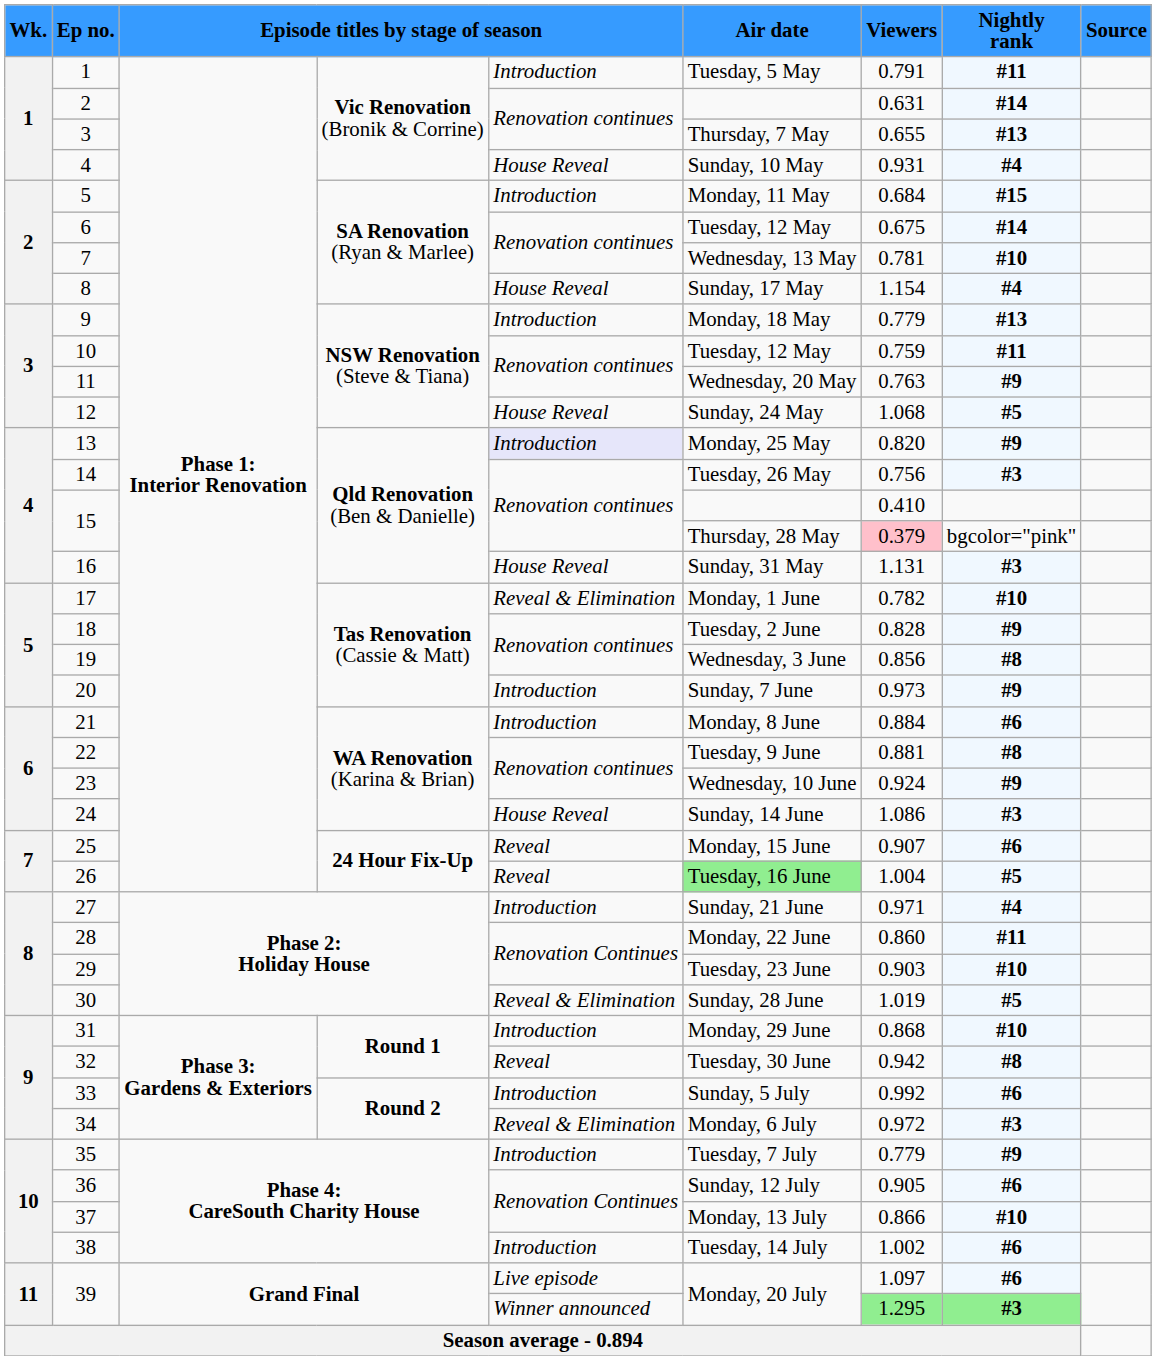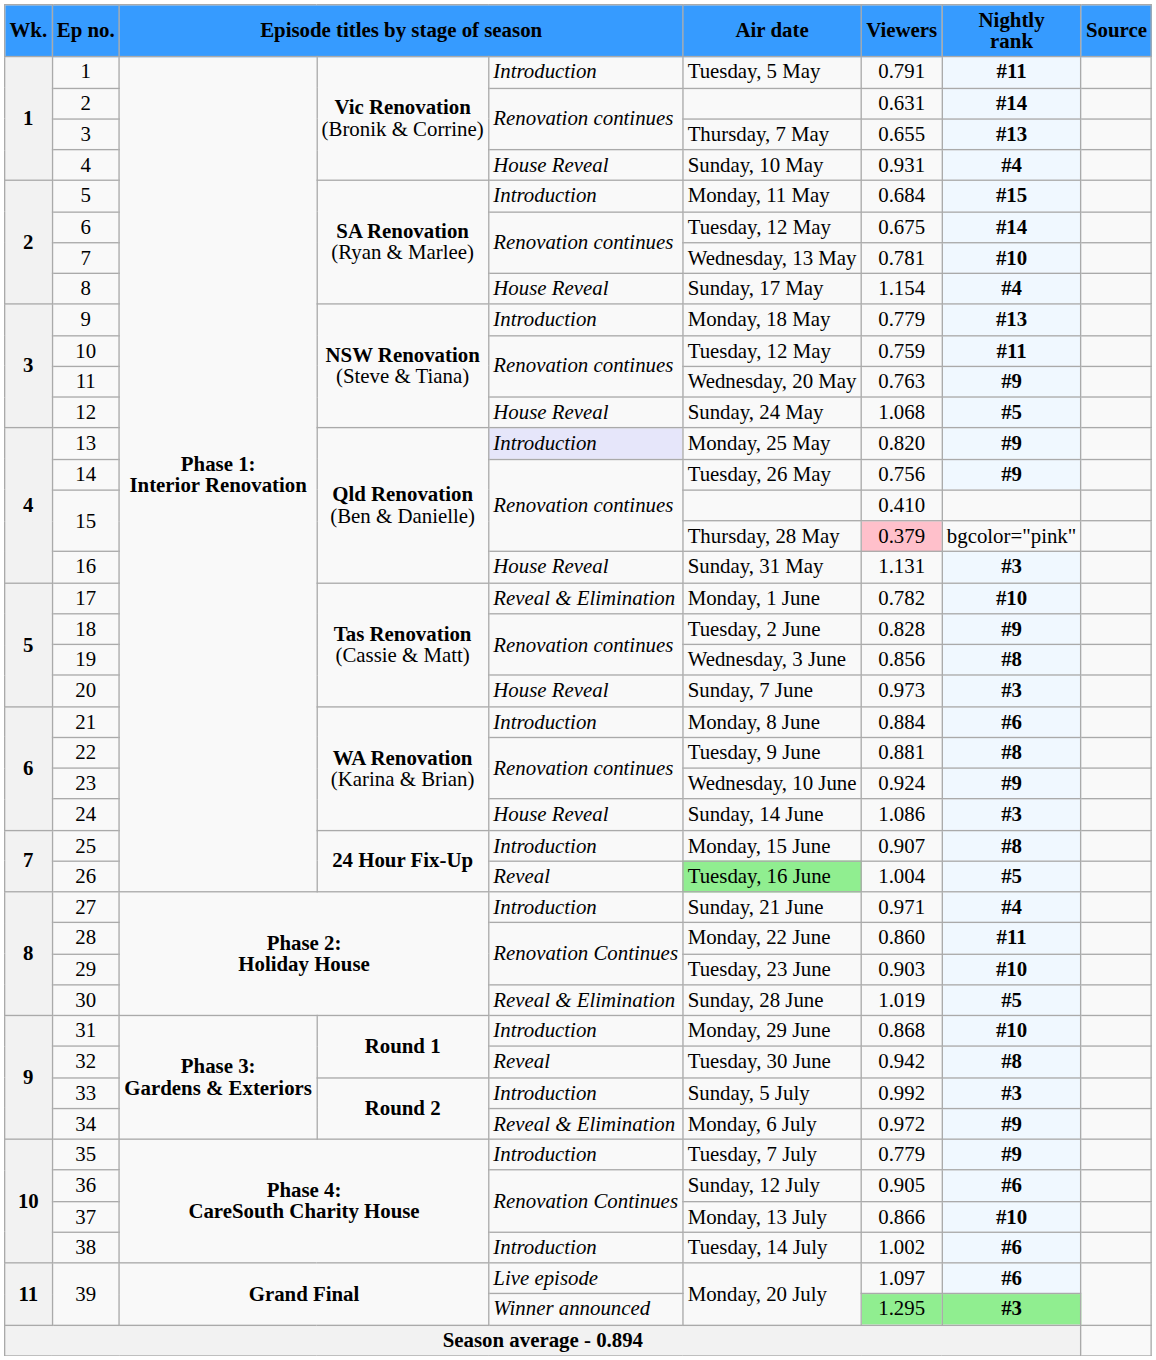(1012, 473) #3 -> (1012, 473) #9
(545, 690) Introduction -> (551, 690) House Reveal
(1012, 690) #9 -> (1012, 690) #3
(522, 844) Reveal -> (545, 844) Introduction
(1012, 844) #6 -> (1012, 844) #8
(1012, 1092) #6 -> (1012, 1092) #3
(1012, 1123) #3 -> (1012, 1123) #9
